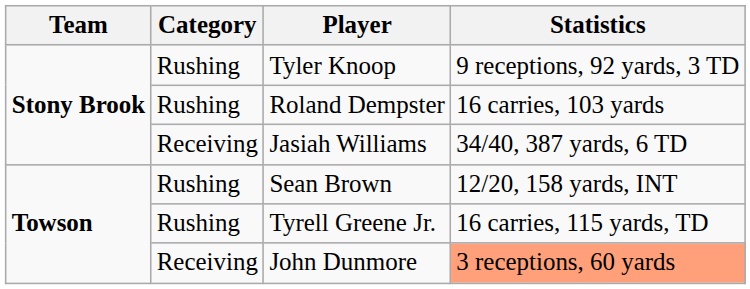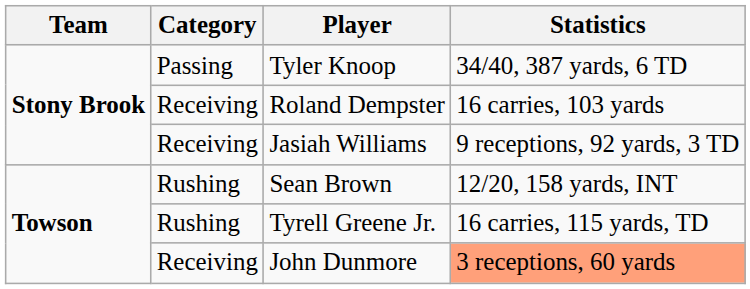(198, 64) Rushing -> (195, 64) Passing
(598, 64) 9 receptions, 92 yards, 3 TD -> (572, 64) 34/40, 387 yards, 6 TD
(198, 104) Rushing -> (207, 104) Receiving
(572, 144) 34/40, 387 yards, 6 TD -> (598, 144) 9 receptions, 92 yards, 3 TD
